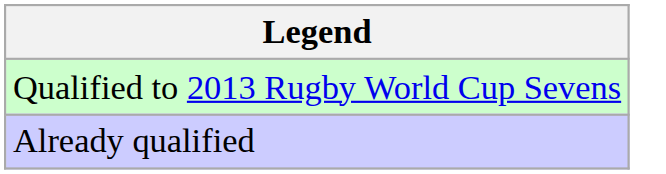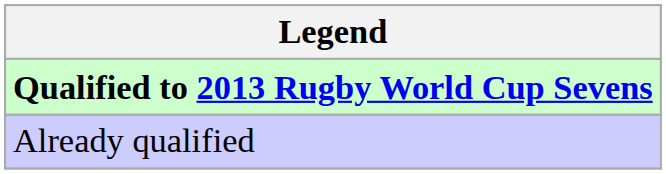(317, 86) normal -> (333, 86) bold
